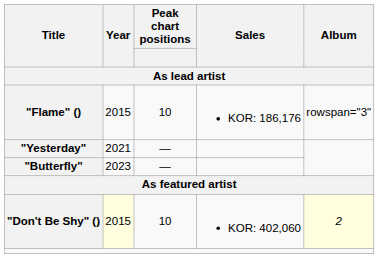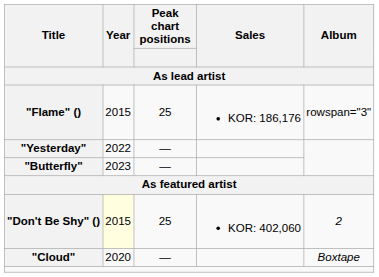(165, 112) 10 -> (165, 112) 25
(118, 148) 2021 -> (118, 148) 2022
(165, 221) 10 -> (165, 221) 25
(339, 221) lightyellow background -> (339, 221) no background
+ row: (54, 257)
